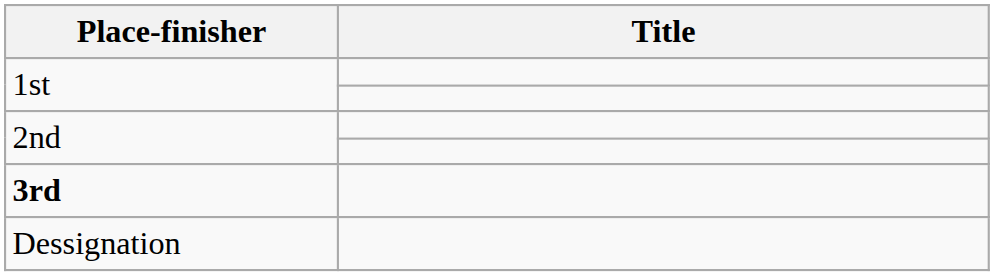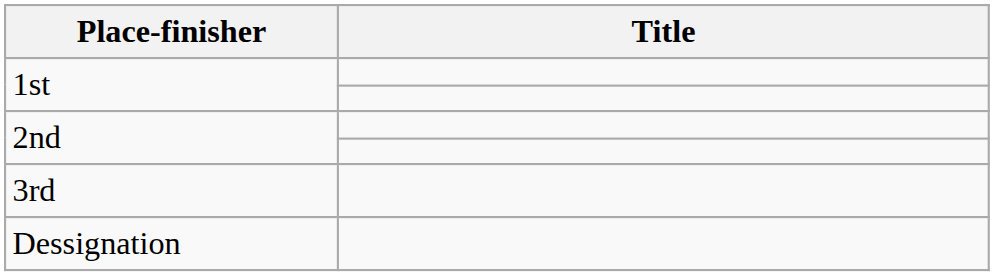(37, 190) bold -> (34, 190) normal
